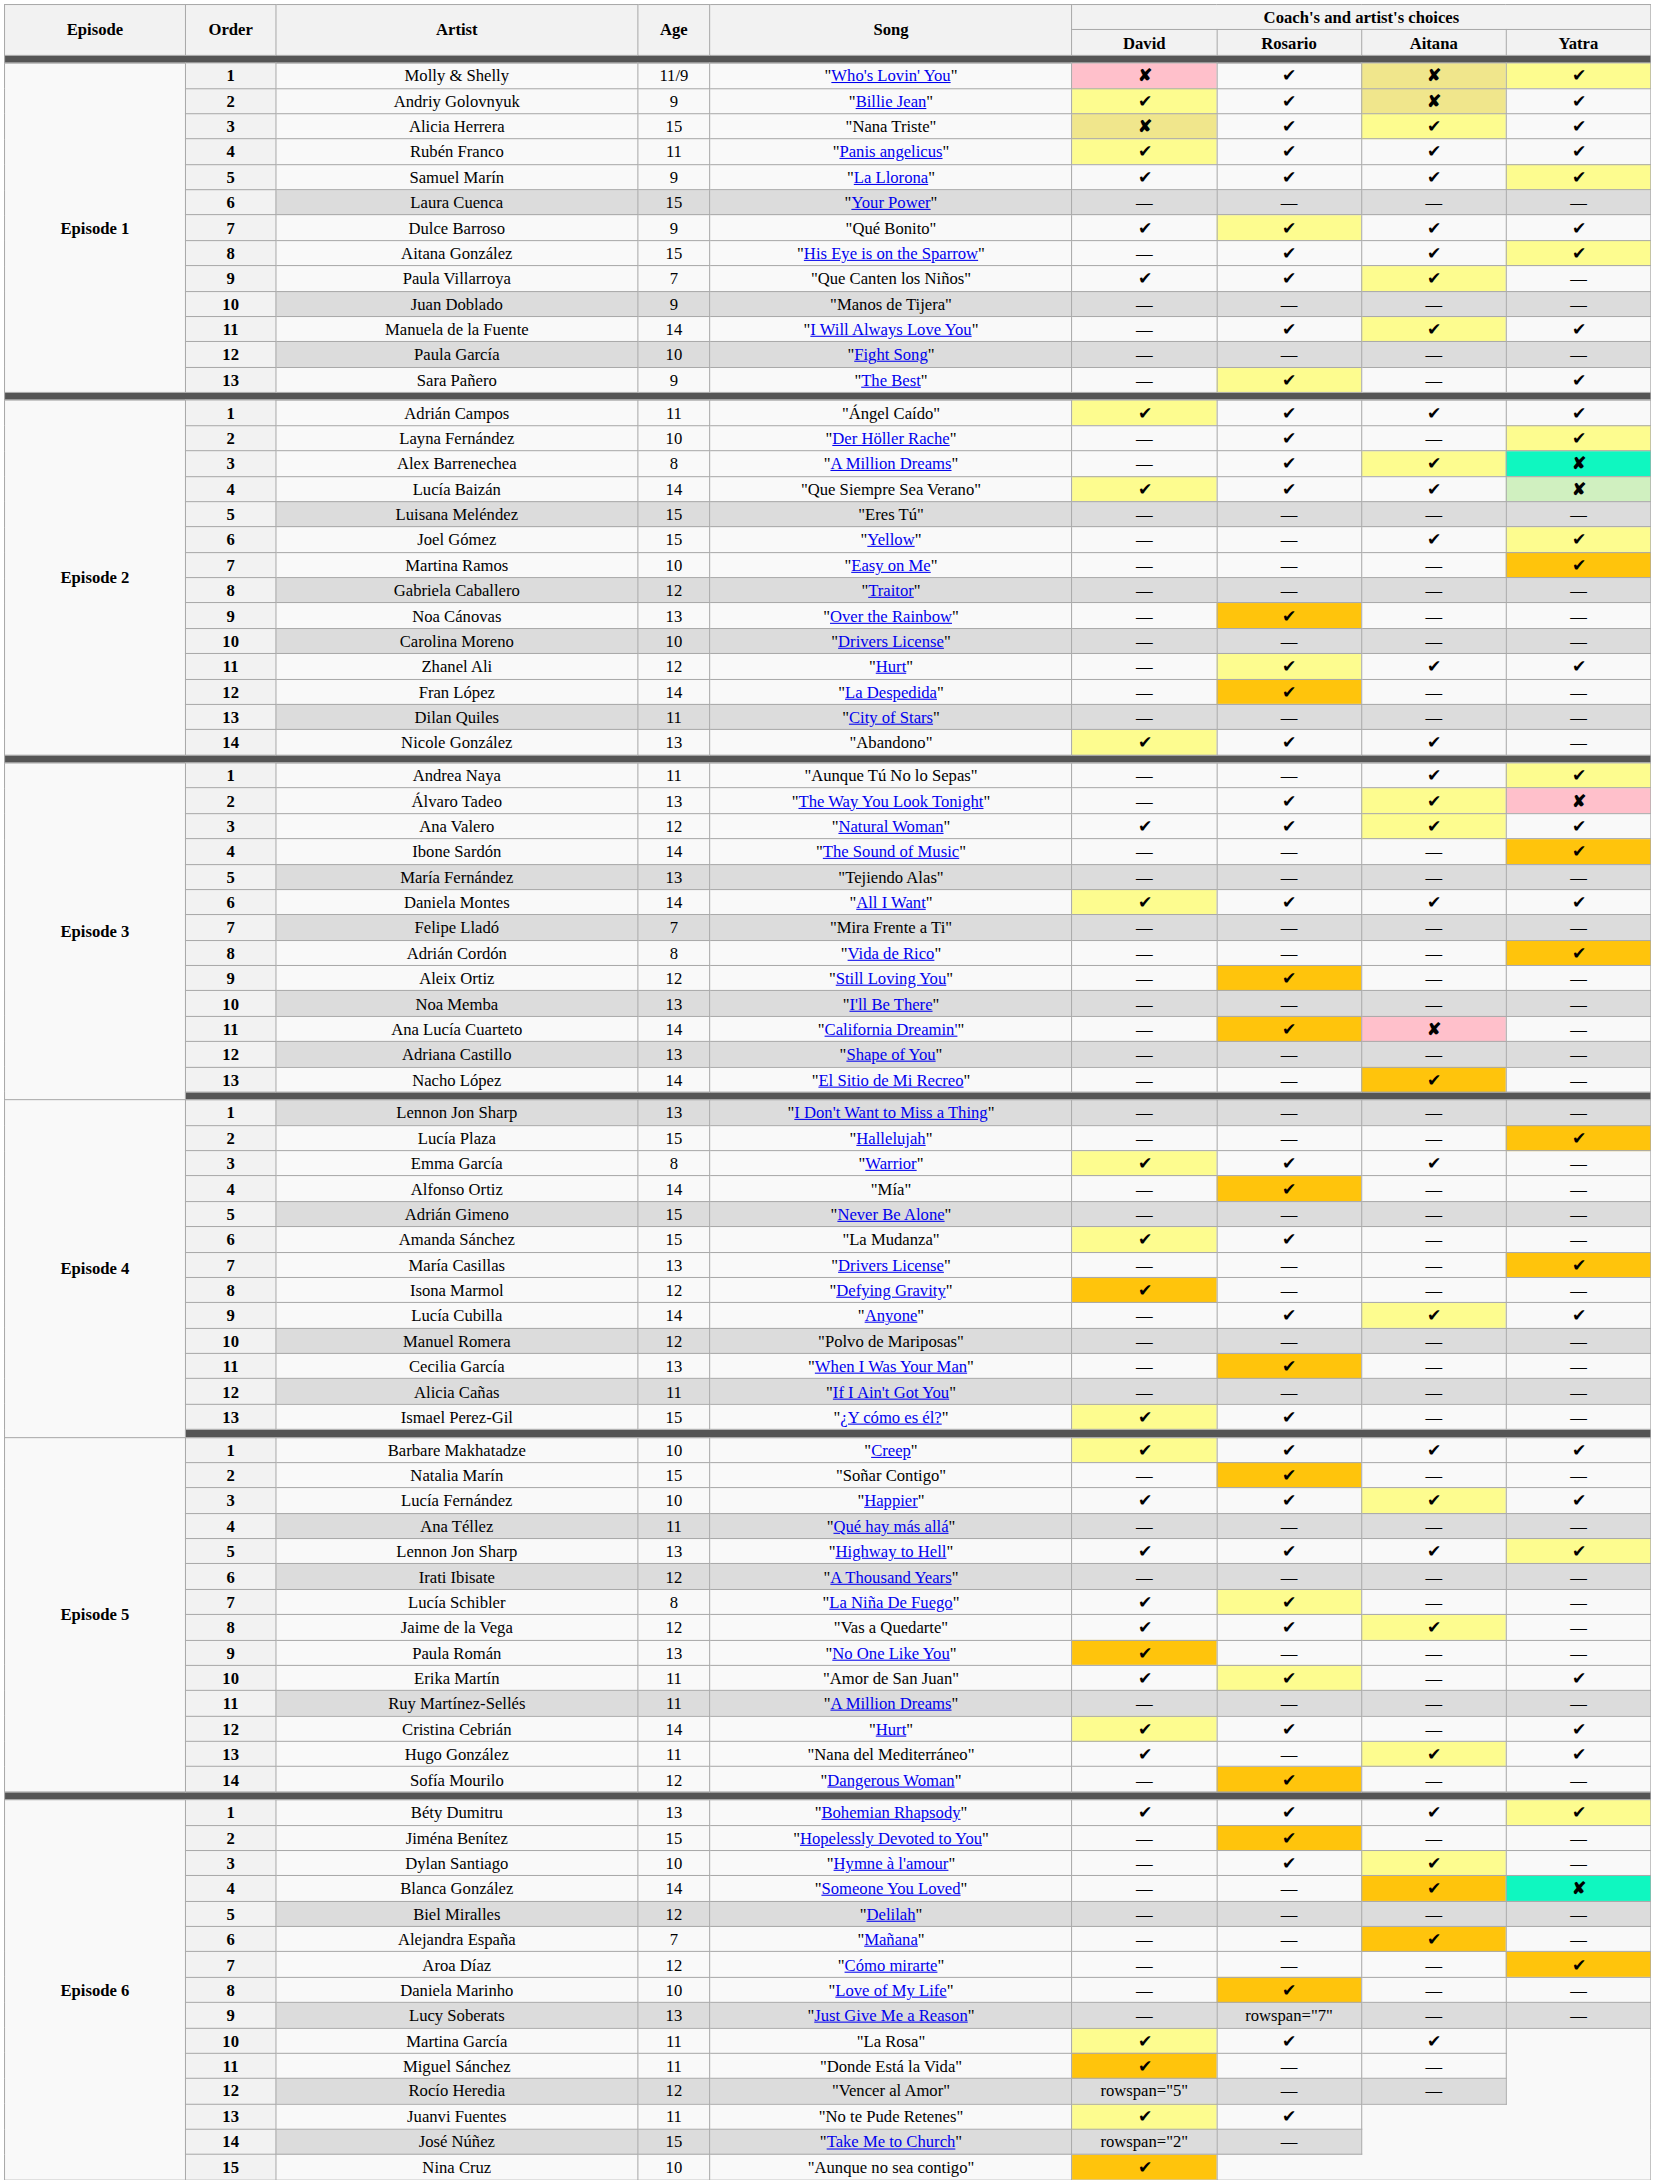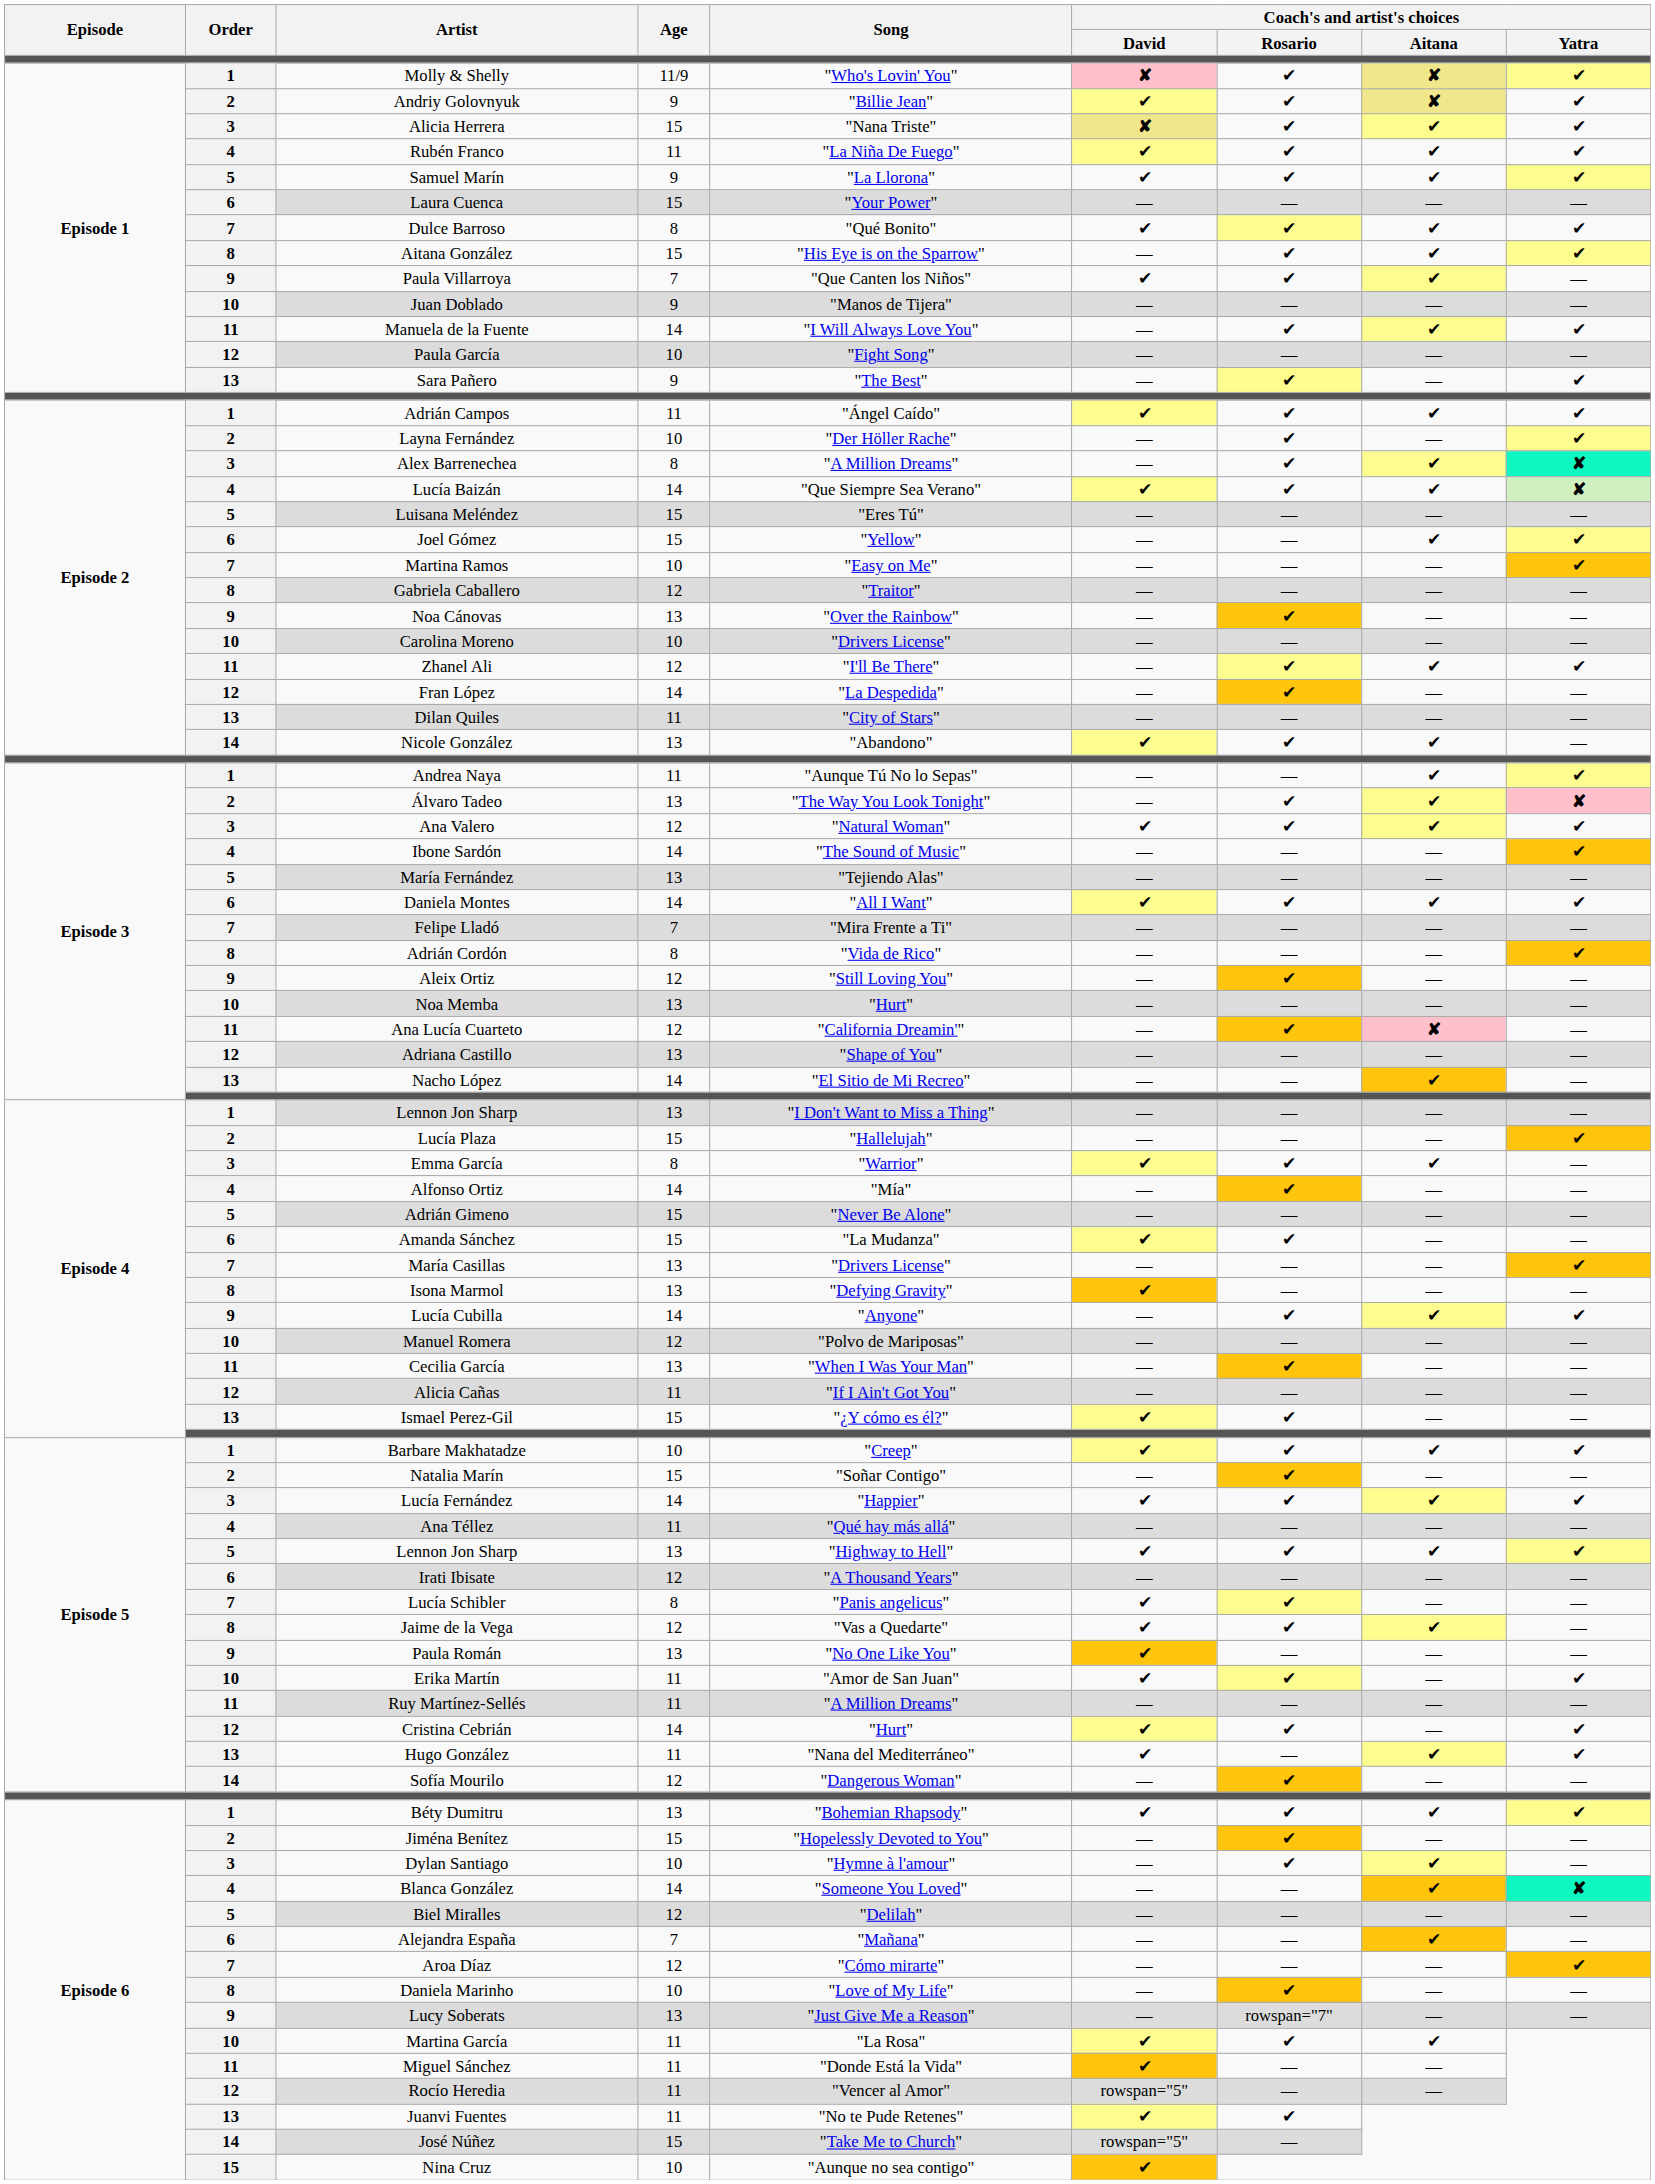(891, 152) "Panis angelicus" -> (891, 152) "La Niña De Fuego"
(674, 228) 9 -> (674, 228) 8
(891, 666) "Hurt" -> (891, 666) "I'll Be There"
(891, 1004) "I'll Be There" -> (891, 1004) "Hurt"
(674, 1029) 14 -> (674, 1029) 12
(674, 1290) 12 -> (674, 1290) 13
(674, 1500) 10 -> (674, 1500) 14
(891, 1602) "La Niña De Fuego" -> (891, 1602) "Panis angelicus"
(674, 2091) 12 -> (674, 2091) 11
(1144, 2142) rowspan="2" -> (1144, 2142) rowspan="5"
